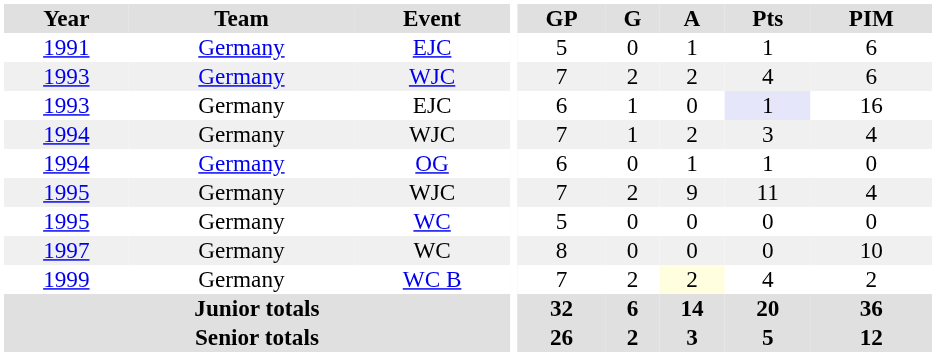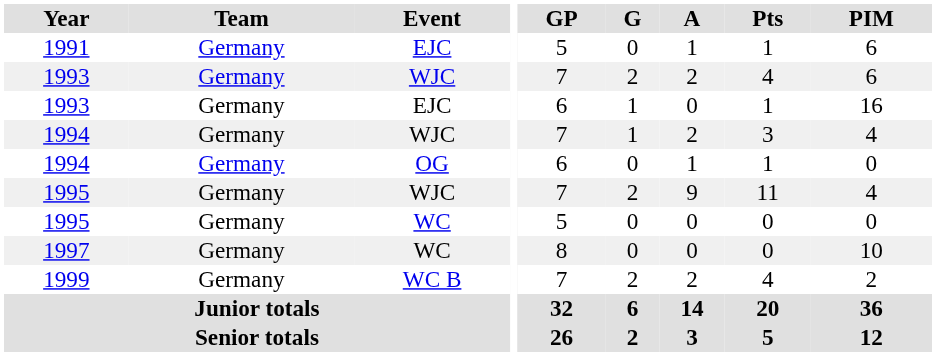(768, 105) lavender background -> (768, 105) no background
(692, 279) lightyellow background -> (692, 279) no background
